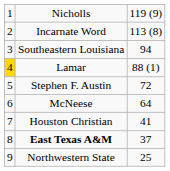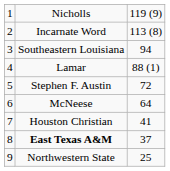(10, 67) gold background -> (10, 67) no background
